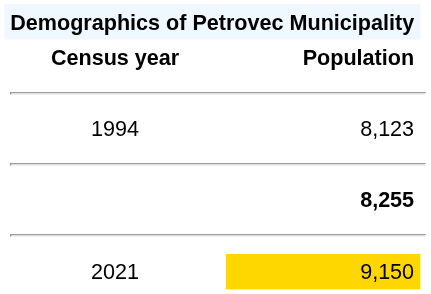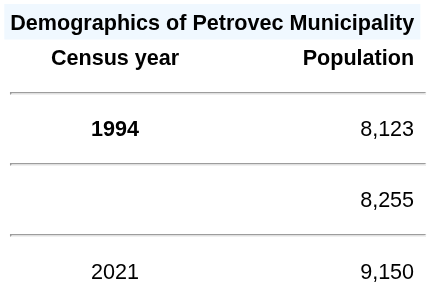(115, 129) normal -> (115, 129) bold
(387, 200) bold -> (387, 200) normal
(387, 271) gold background -> (387, 271) no background
